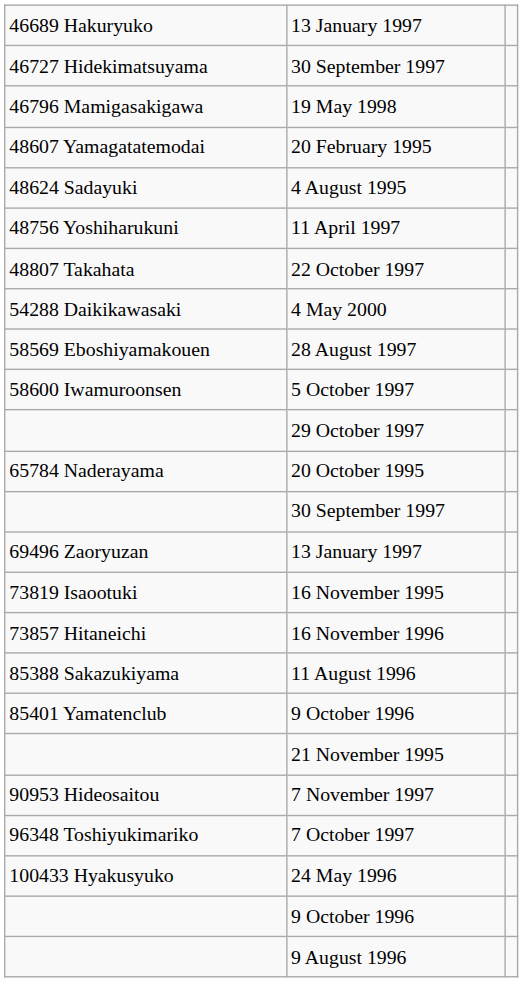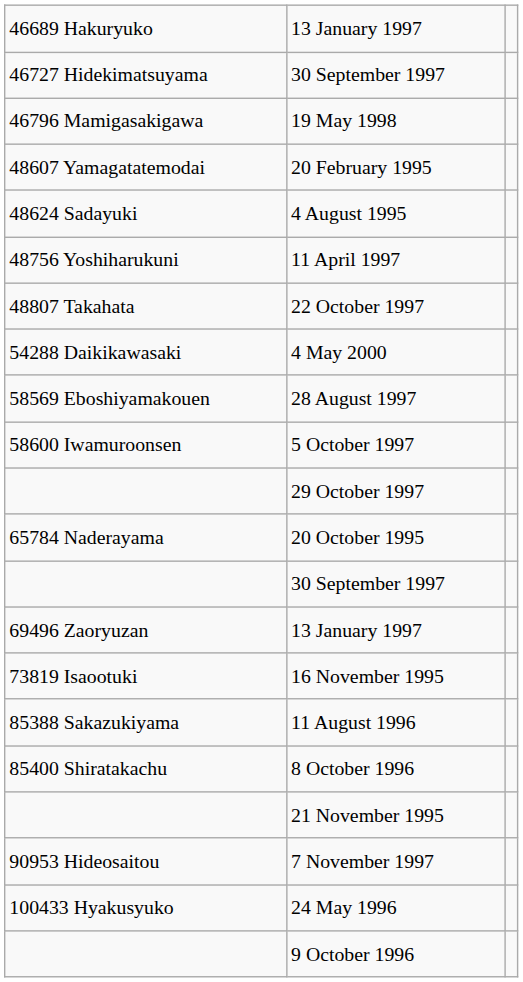- row: (78, 632)
+ row: (88, 768)
- row: (88, 713)
- row: (104, 835)
- row: (146, 957)
